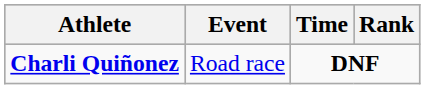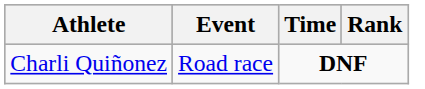(95, 63) bold -> (89, 63) normal
